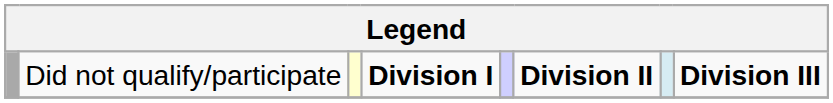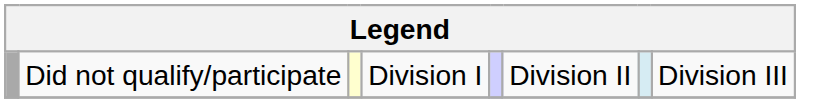(431, 75) bold -> (425, 75) normal
(587, 75) bold -> (570, 75) normal
(750, 75) bold -> (723, 75) normal
